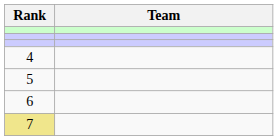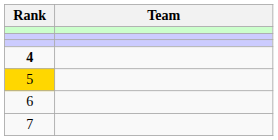(30, 57) normal -> (30, 57) bold
(30, 79) no background -> (30, 79) gold background
(30, 124) khaki background -> (30, 124) no background
